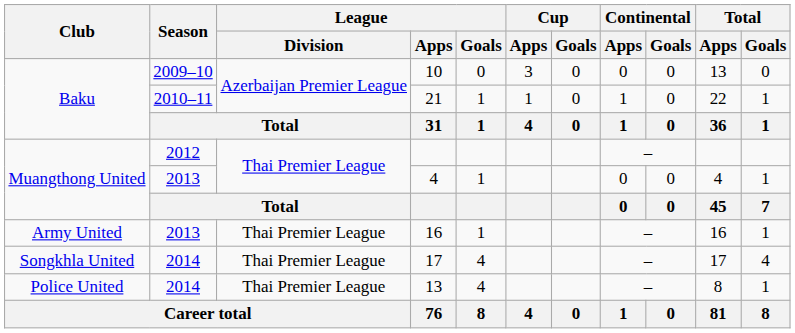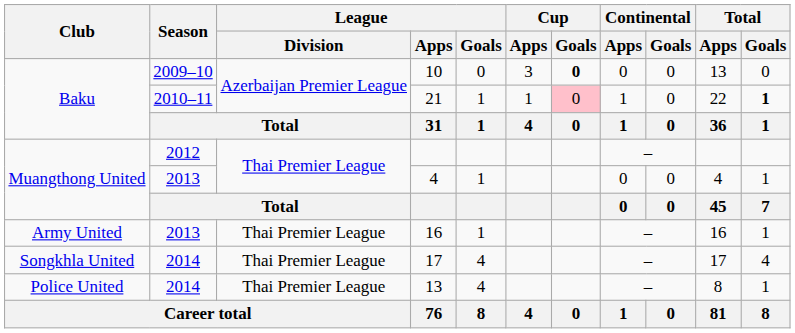(576, 71) normal -> (576, 71) bold
(576, 98) no background -> (576, 98) pink background
(766, 98) normal -> (766, 98) bold
